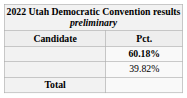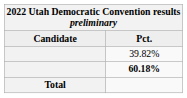rows swapped: (144, 54) <-> (144, 69)
